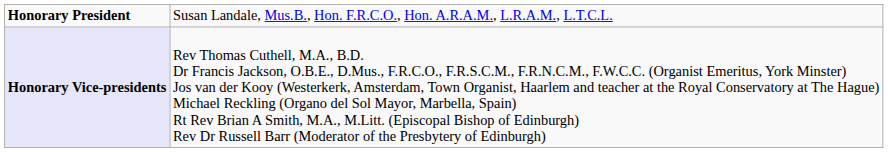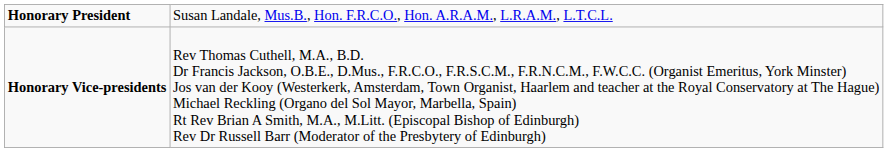(87, 87) lavender background -> (87, 87) no background
